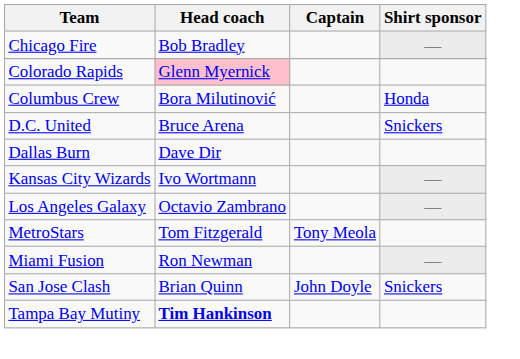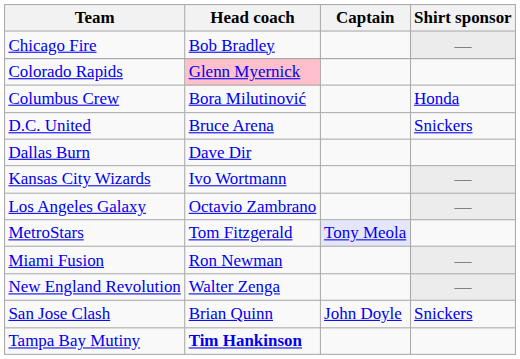(335, 233) no background -> (365, 233) lavender background
+ row: (95, 286)
